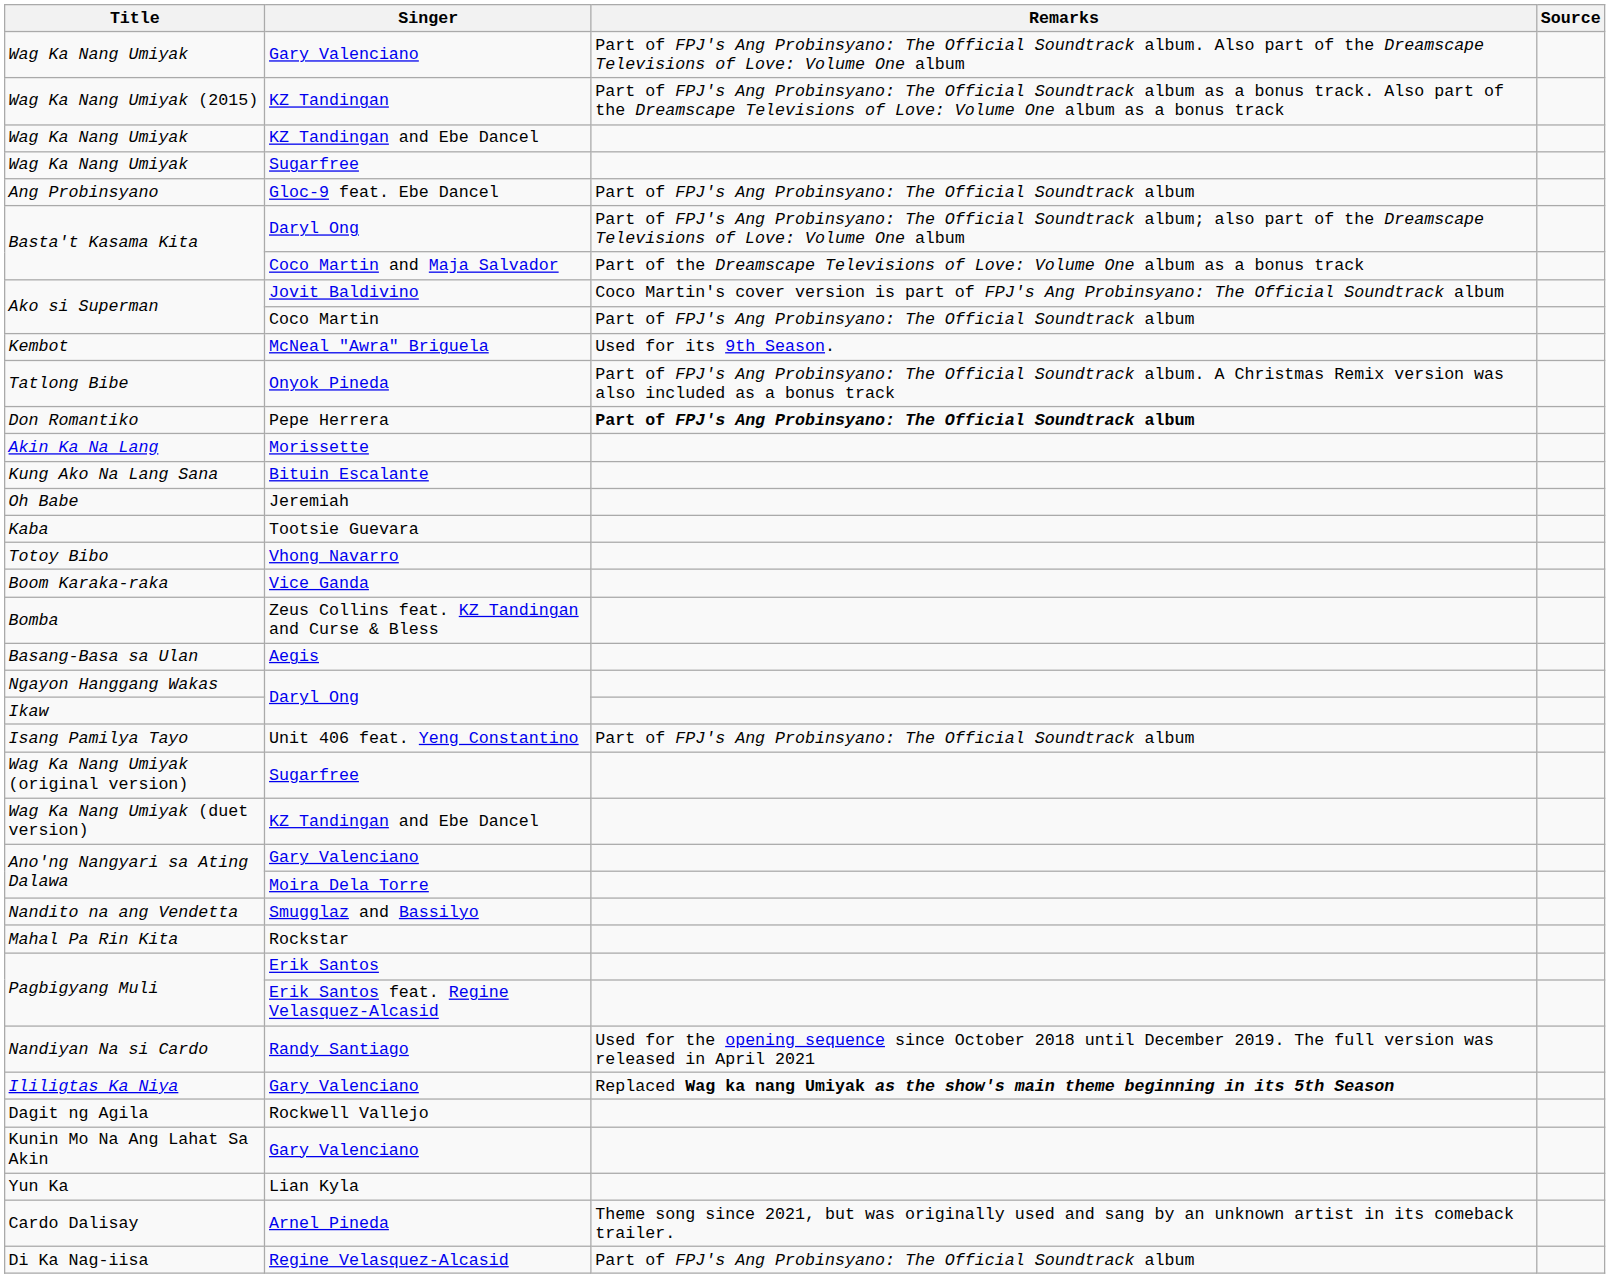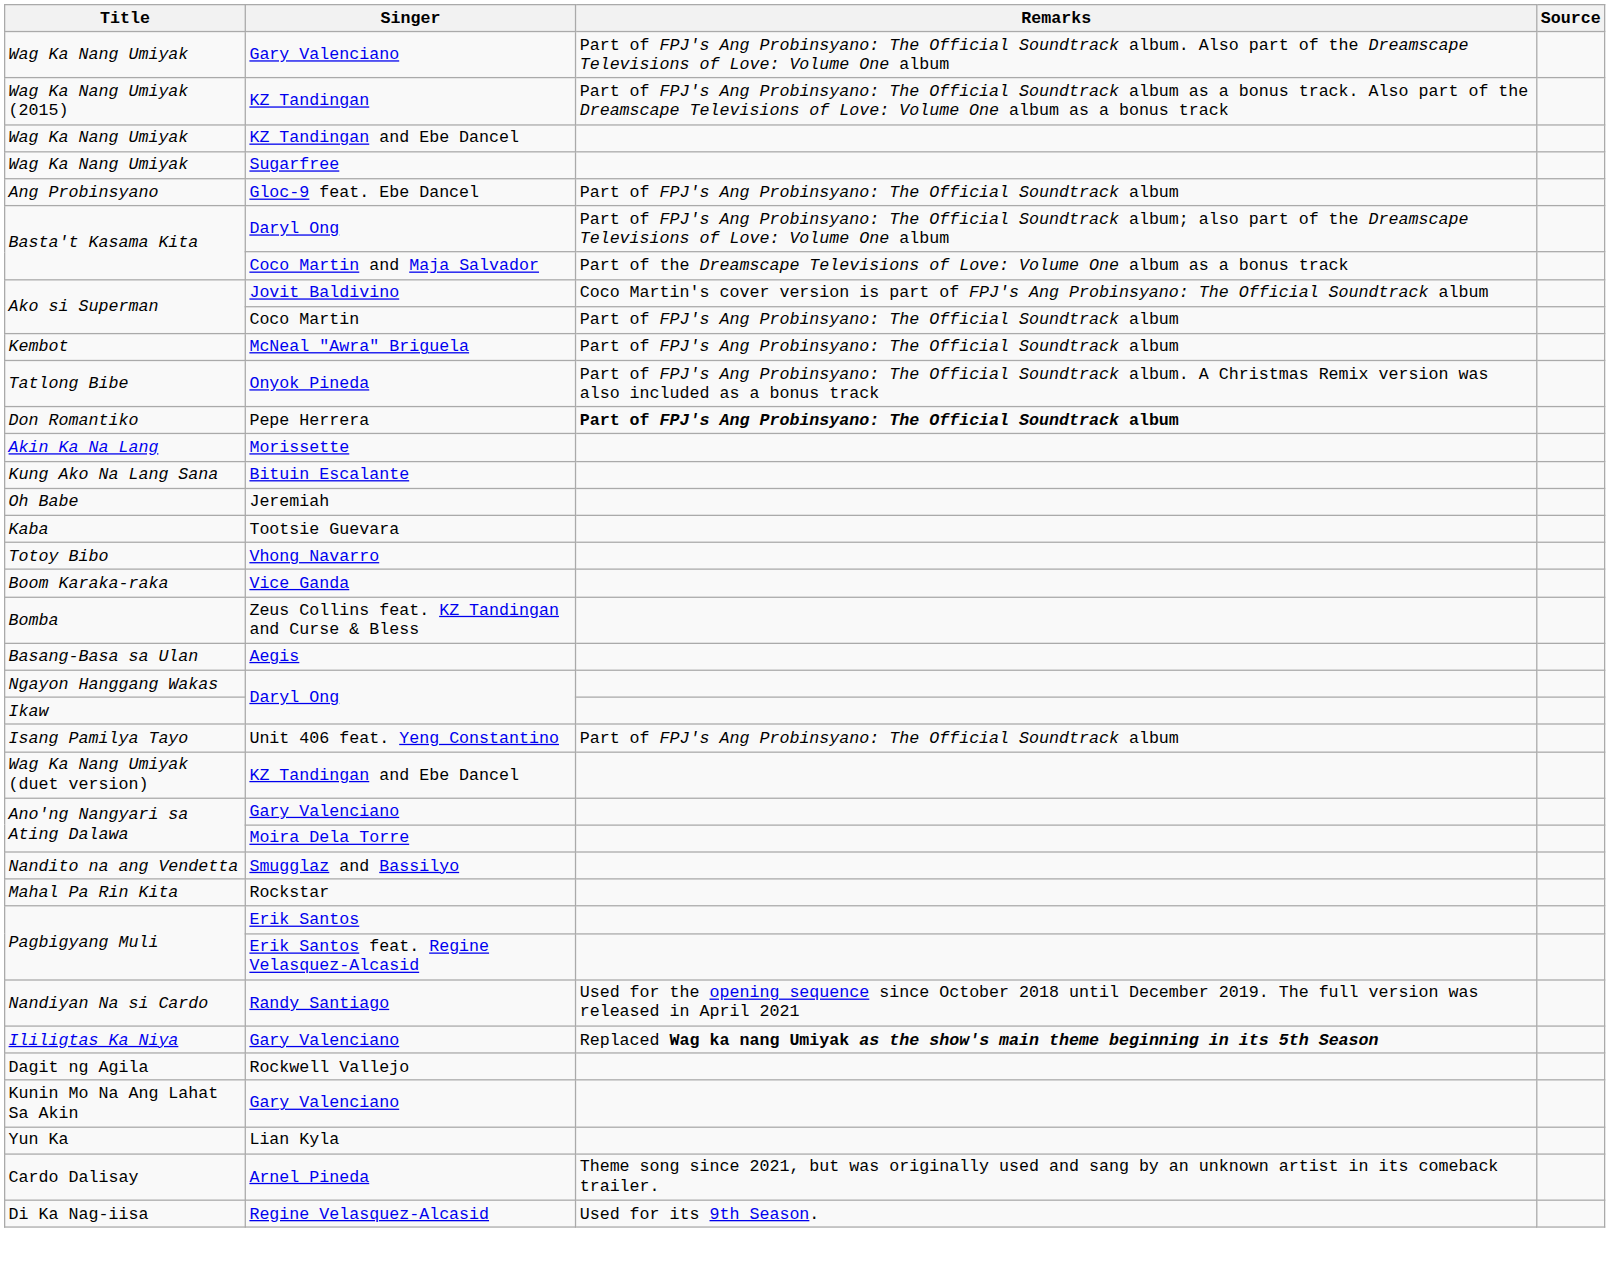(715, 347) Used for its 9th Season. -> (879, 347) Part of FPJ's Ang Probinsyano: The Official Soundtrack album
- row: (98, 775)
(895, 1260) Part of FPJ's Ang Probinsyano: The Official Soundtrack album -> (700, 1214) Used for its 9th Season.
